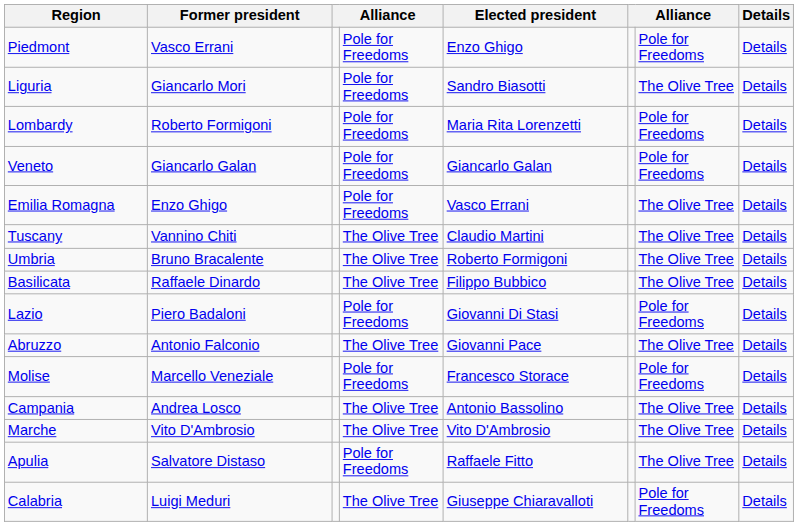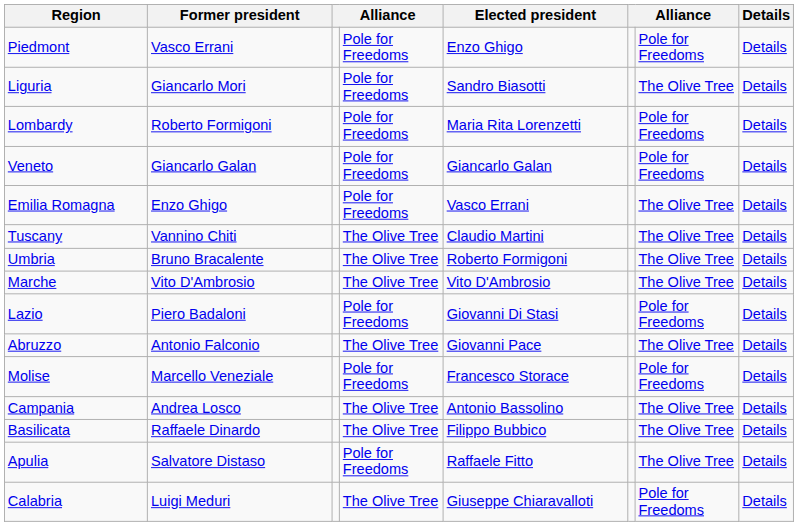rows swapped: (32, 430) <-> (39, 282)
